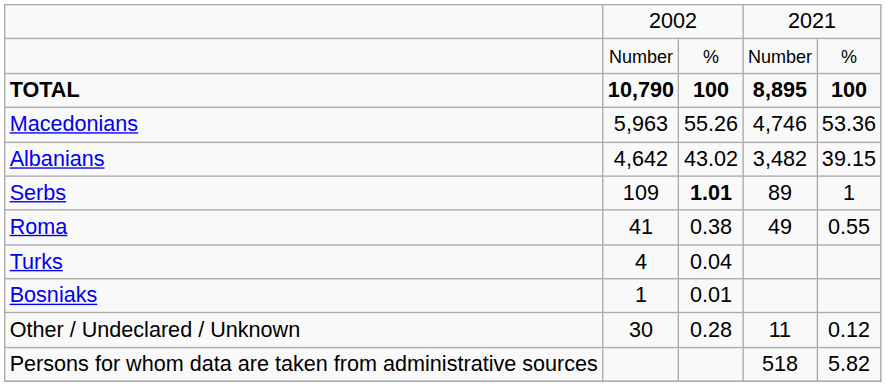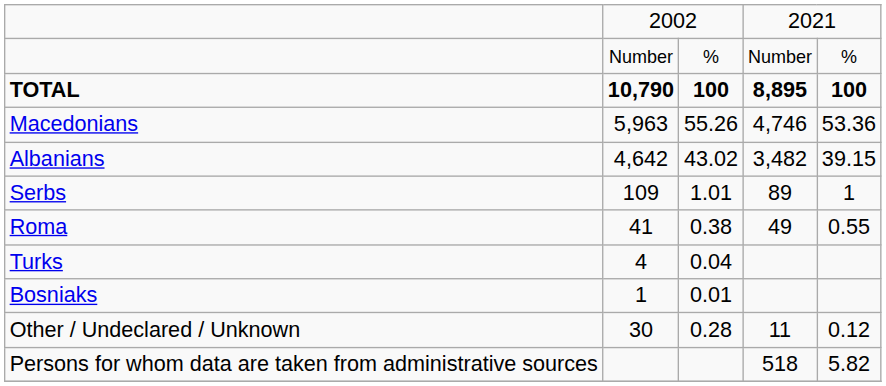(711, 192) bold -> (711, 192) normal
